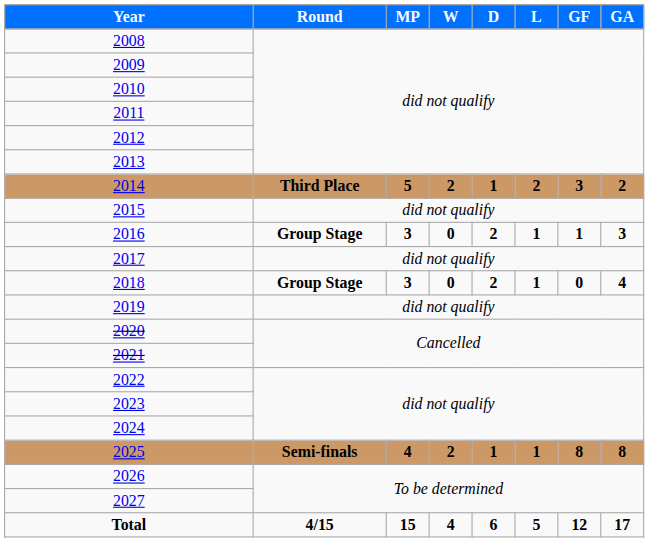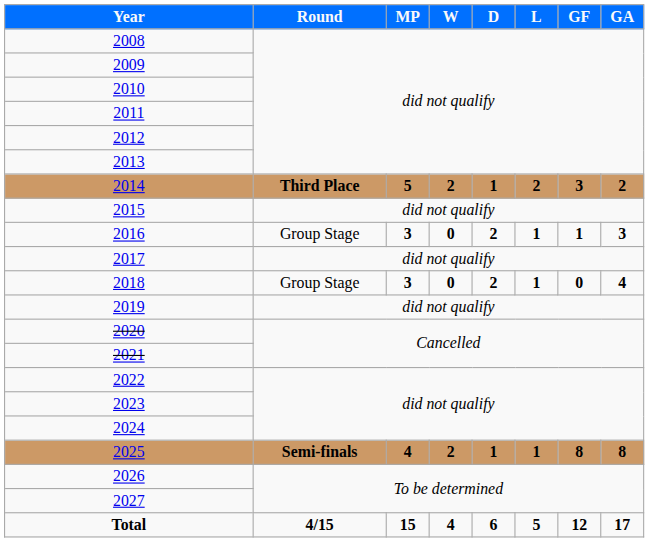(320, 234) bold -> (320, 234) normal
(320, 282) bold -> (320, 282) normal
